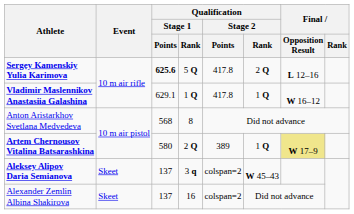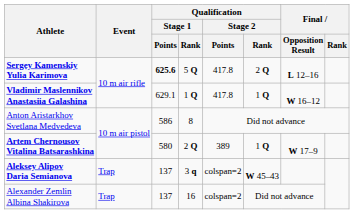(165, 121) 568 -> (165, 121) 586
(303, 151) khaki background -> (303, 151) no background
(108, 171) Skeet -> (107, 171) Trap
(108, 197) Skeet -> (107, 197) Trap
